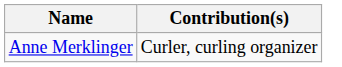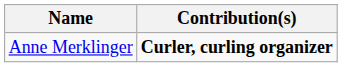(229, 47) normal -> (237, 47) bold
